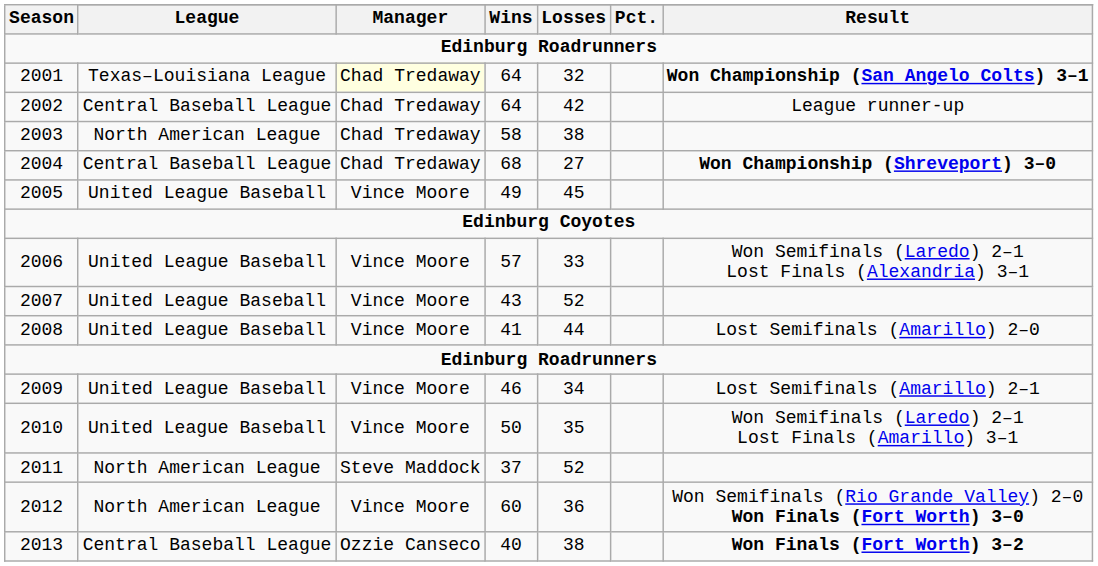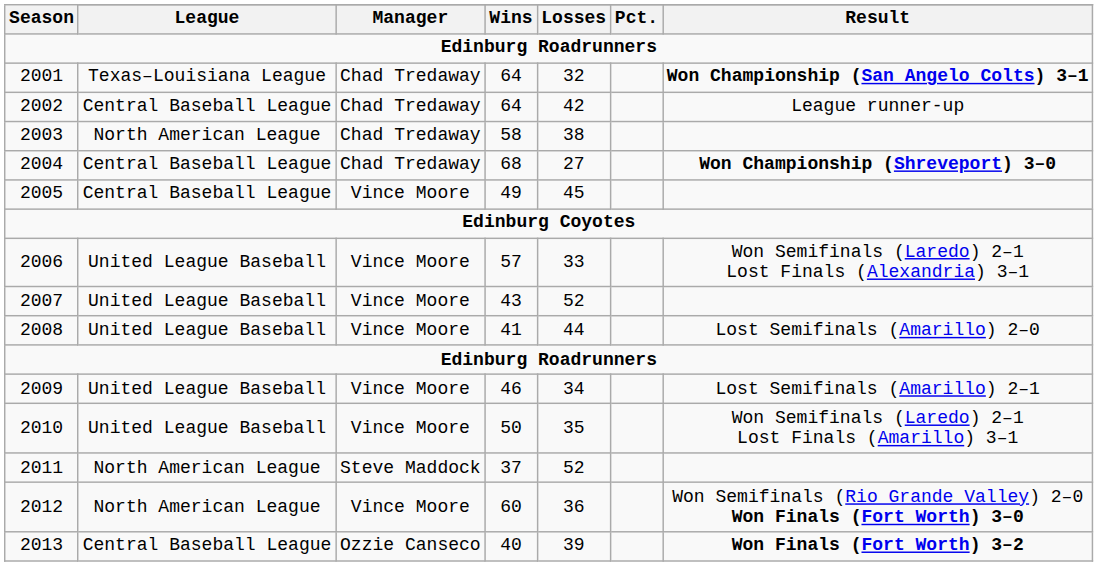(410, 78) lightyellow background -> (410, 78) no background
(207, 194) United League Baseball -> (207, 194) Central Baseball League
(574, 547) 38 -> (574, 547) 39
